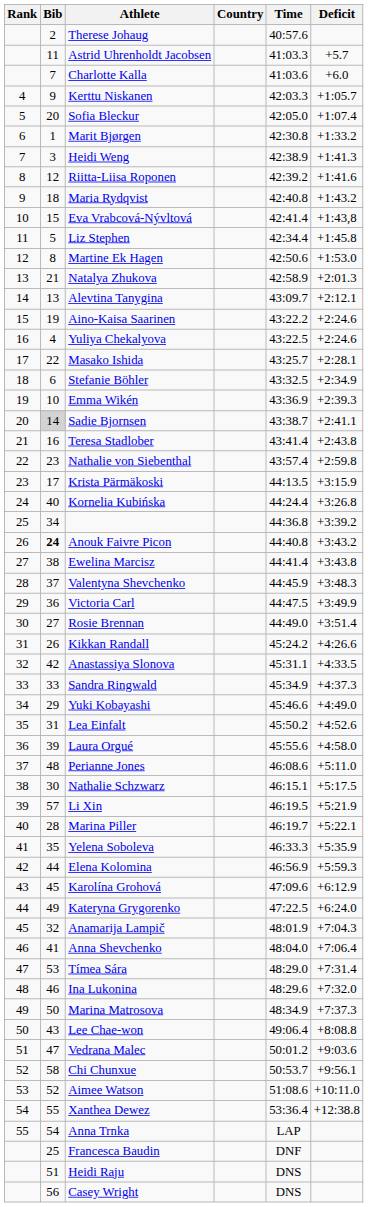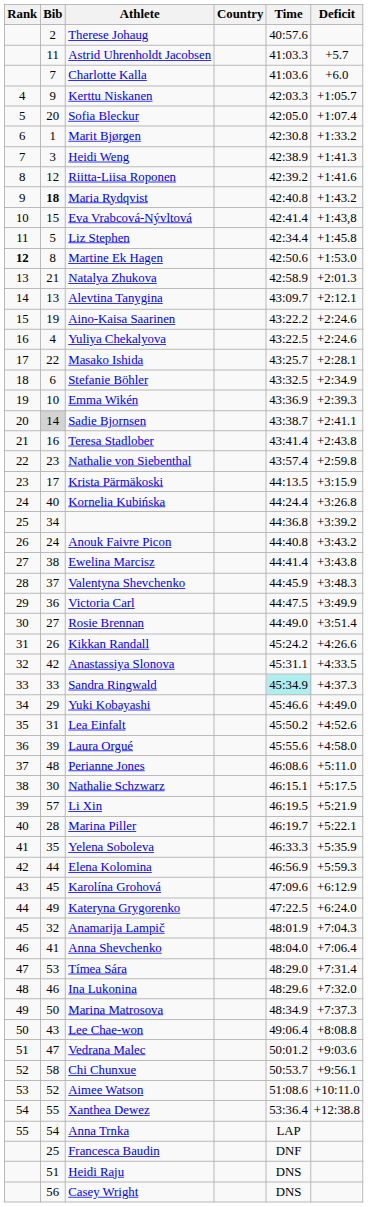(53, 197) normal -> (53, 197) bold
(22, 258) normal -> (22, 258) bold
(53, 542) bold -> (53, 542) normal
(289, 684) no background -> (289, 684) paleturquoise background
